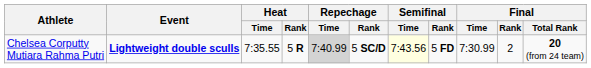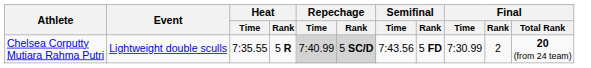(174, 49) bold -> (168, 49) normal
(369, 49) no background -> (356, 49) lightgrey background
(408, 49) lightyellow background -> (396, 49) no background
